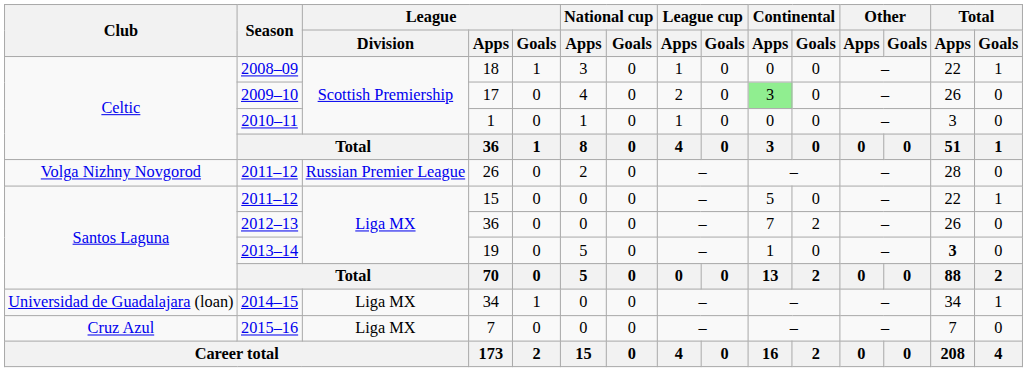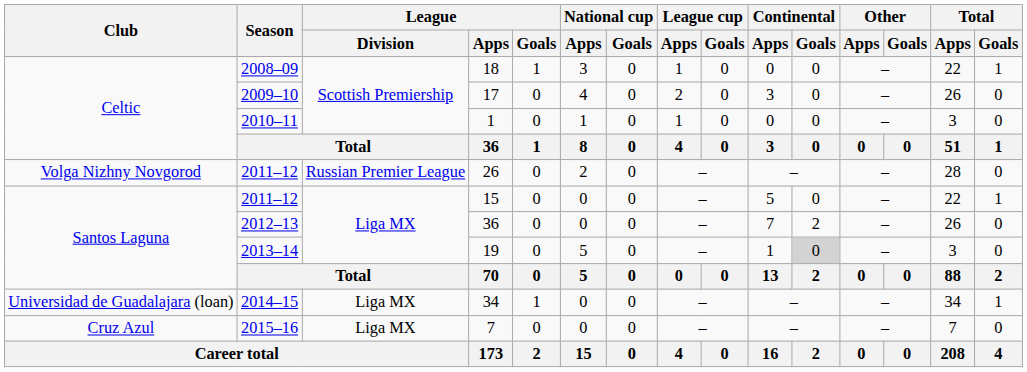(770, 95) lightgreen background -> (770, 95) no background
(816, 250) no background -> (816, 250) lightgrey background
(953, 250) bold -> (953, 250) normal
